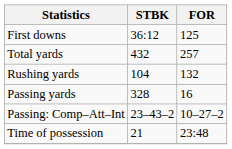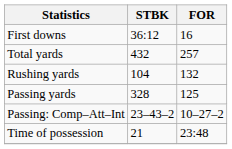(189, 34) 125 -> (186, 34) 16
(186, 94) 16 -> (189, 94) 125
